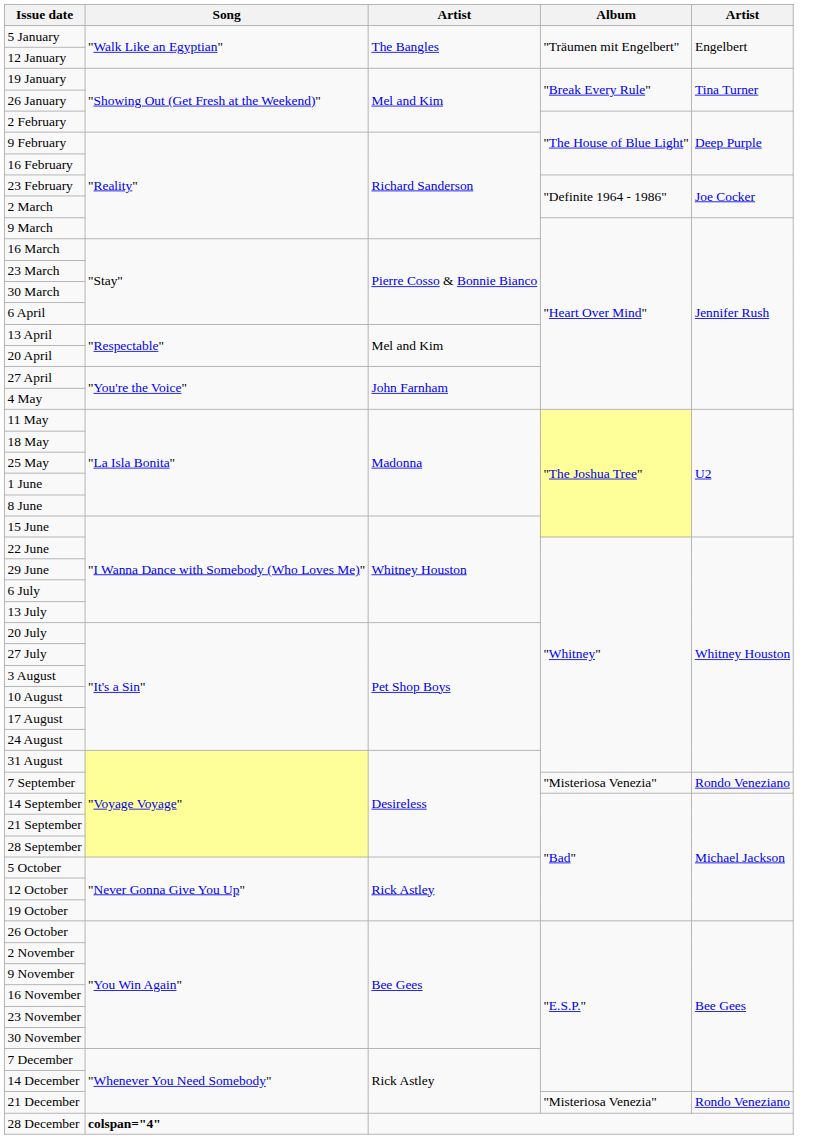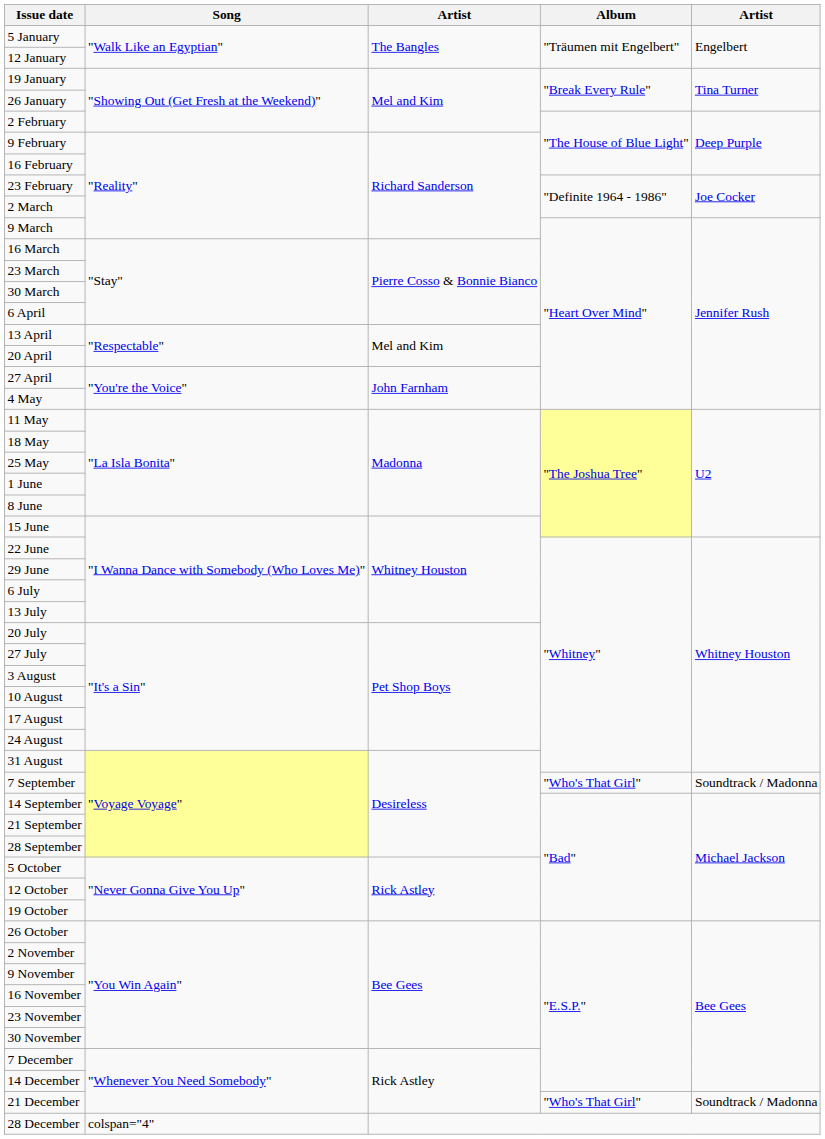(600, 782) "Misteriosa Venezia" -> (592, 782) "Who's That Girl"
(742, 782) Rondo Veneziano -> (756, 782) Soundtrack / Madonna
(600, 1102) "Misteriosa Venezia" -> (592, 1102) "Who's That Girl"
(742, 1102) Rondo Veneziano -> (756, 1102) Soundtrack / Madonna
(124, 1123) bold -> (121, 1123) normal
